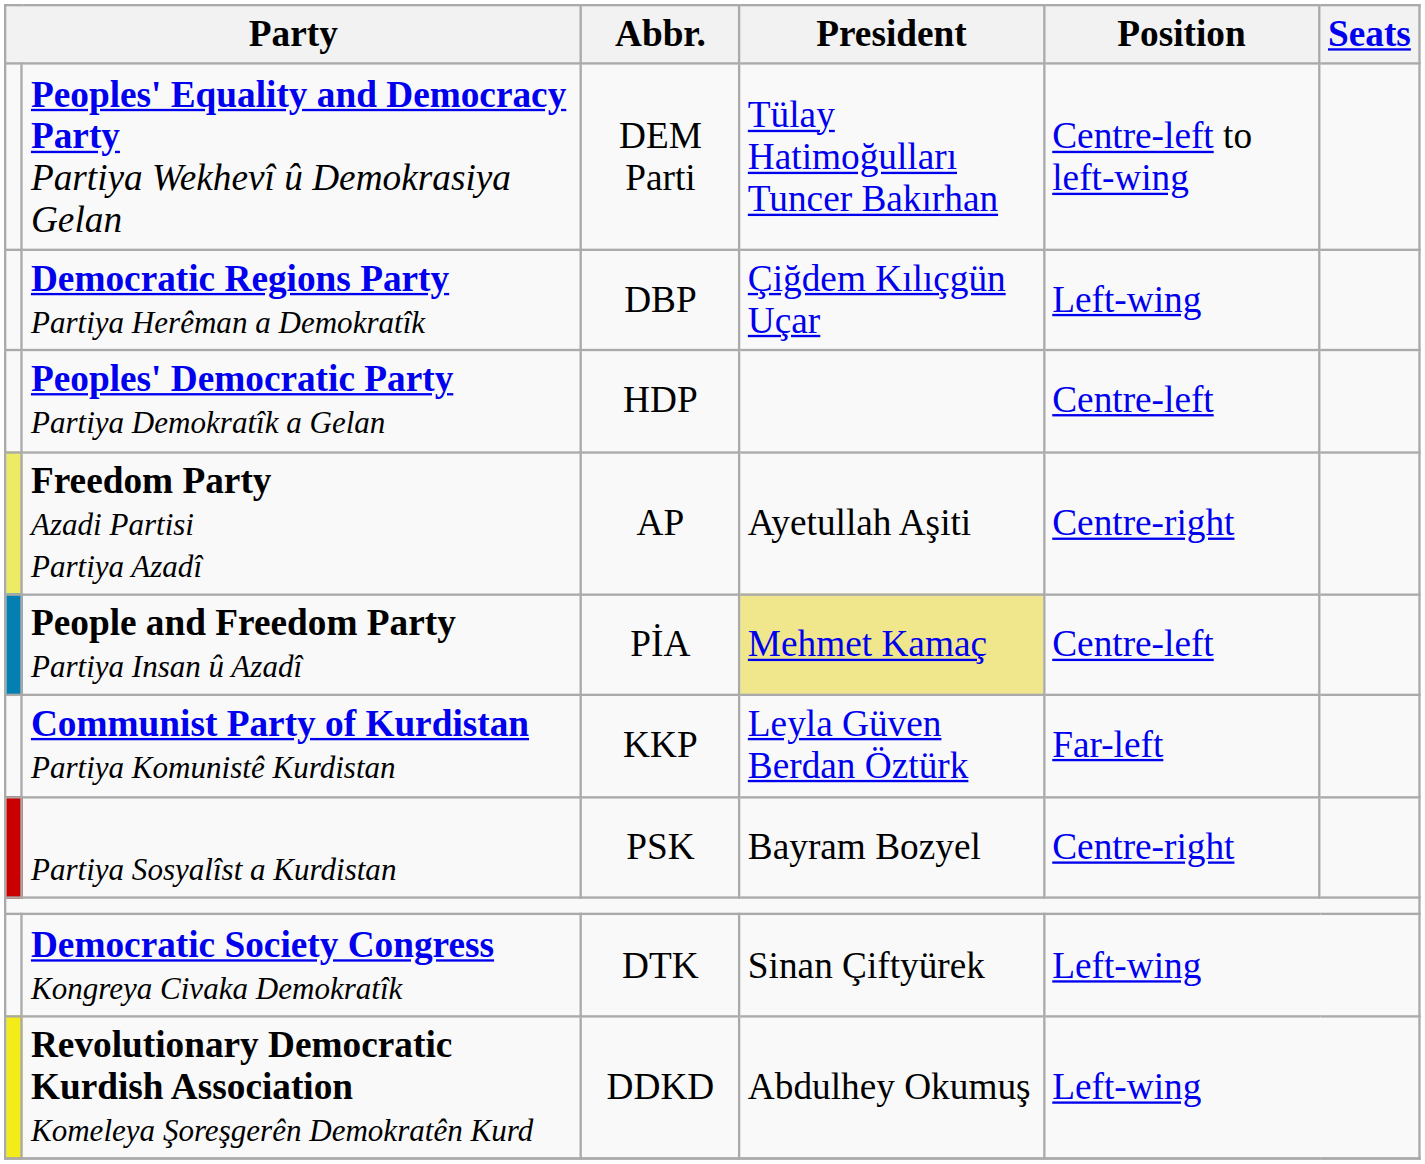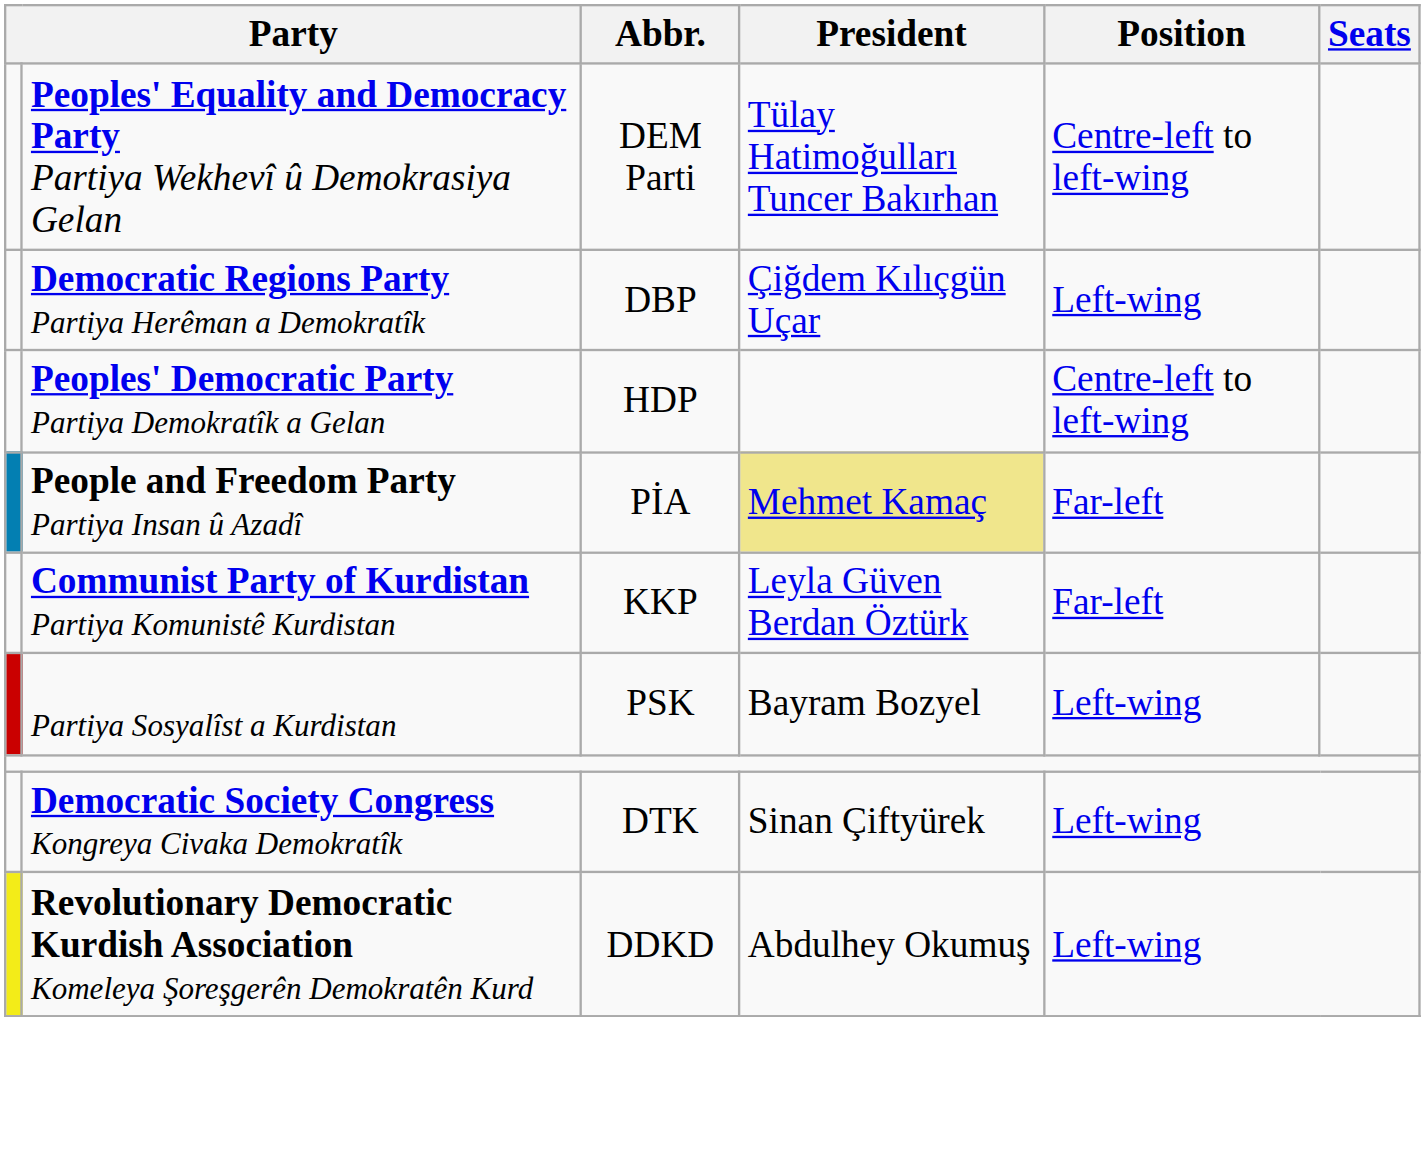(1133, 400) Centre-left -> (1152, 400) Centre-left to left-wing
- row: (151, 522)
(1133, 644) Centre-left -> (1108, 501) Far-left
(1143, 846) Centre-right -> (1127, 703) Left-wing
